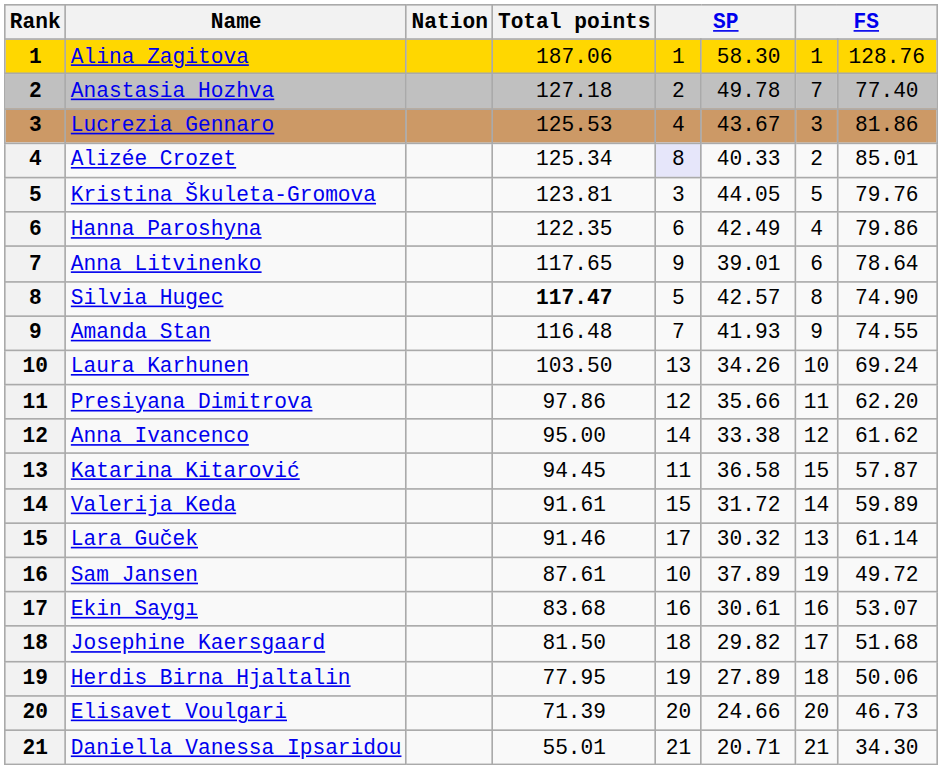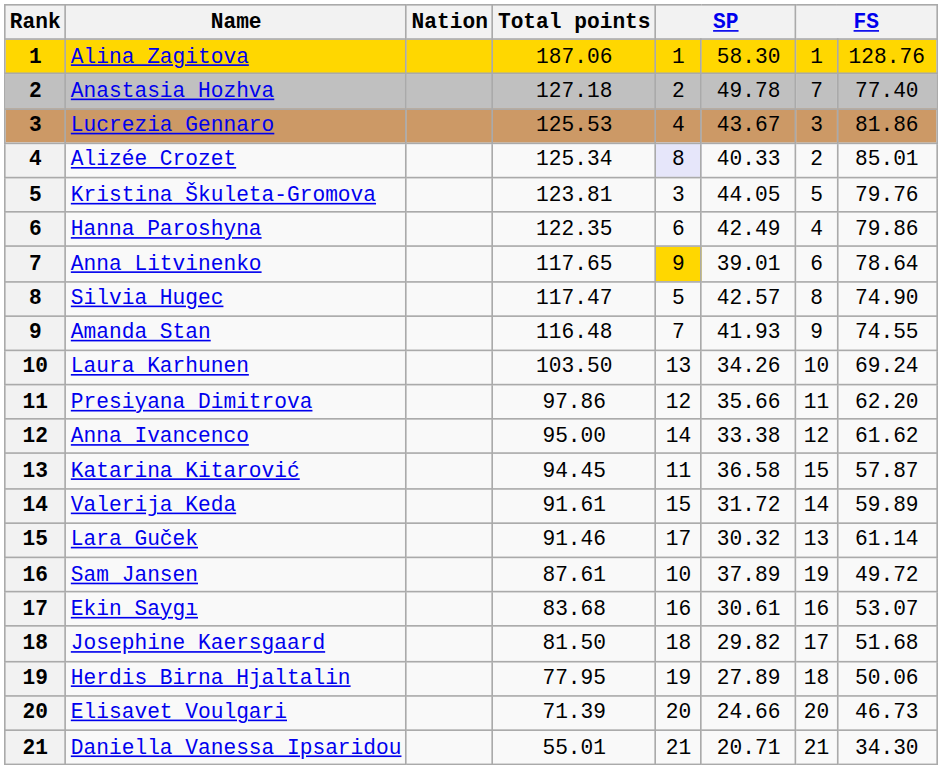(678, 264) no background -> (678, 264) gold background
(574, 298) bold -> (574, 298) normal
